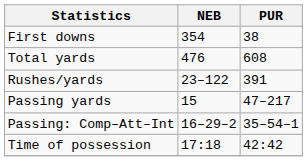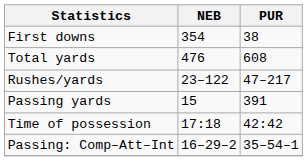(255, 80) 391 -> (267, 80) 47–217
(267, 102) 47–217 -> (255, 102) 391
rows swapped: (91, 124) <-> (79, 145)
